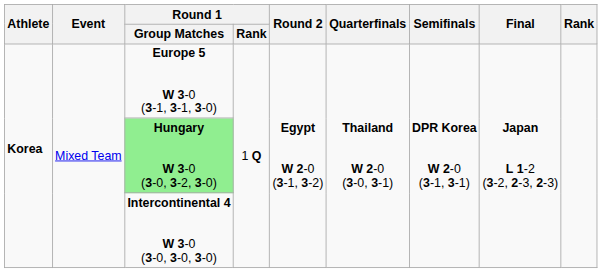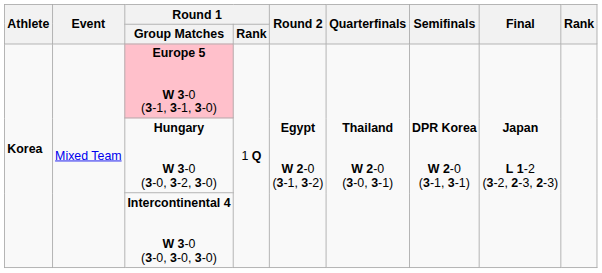(179, 81) no background -> (179, 81) pink background
(179, 156) lightgreen background -> (179, 156) no background
